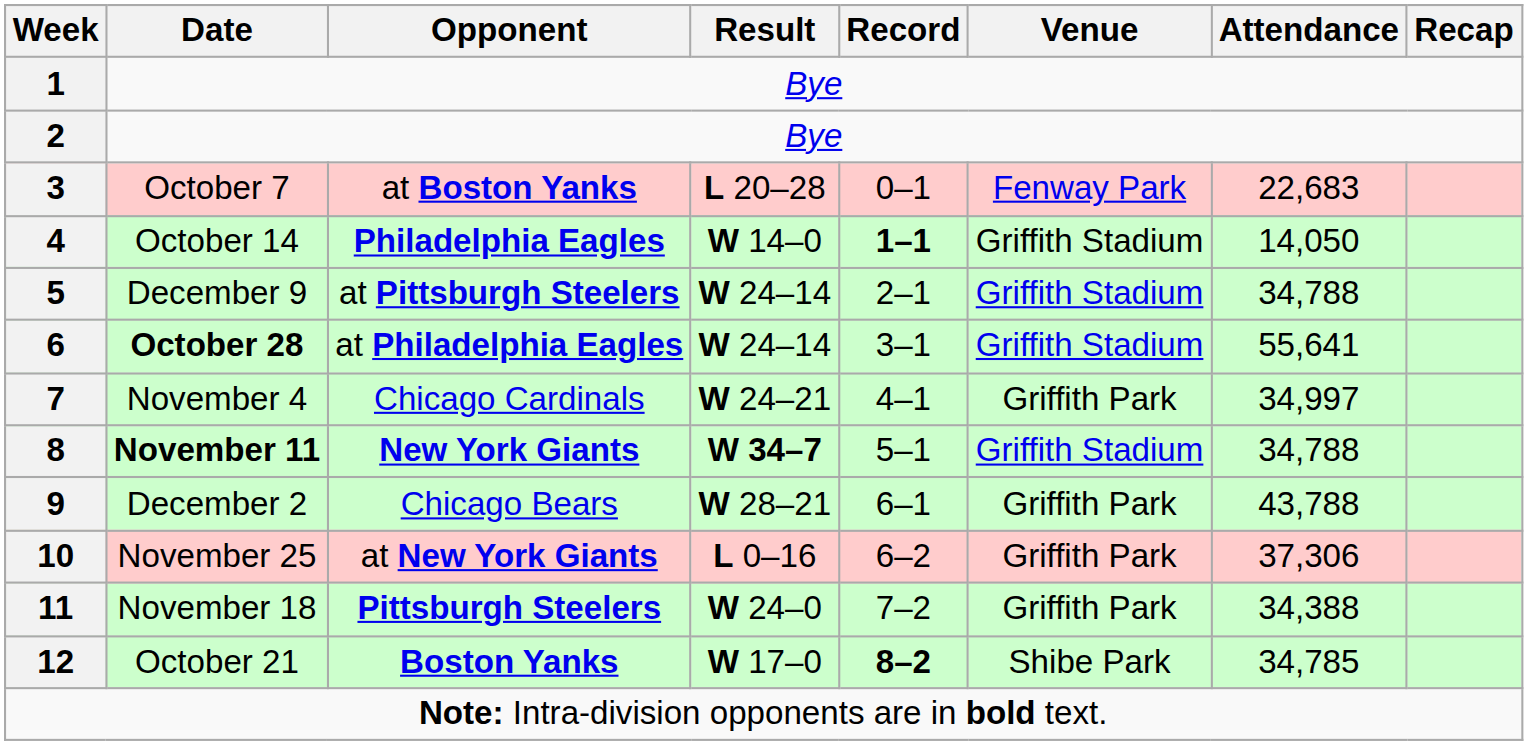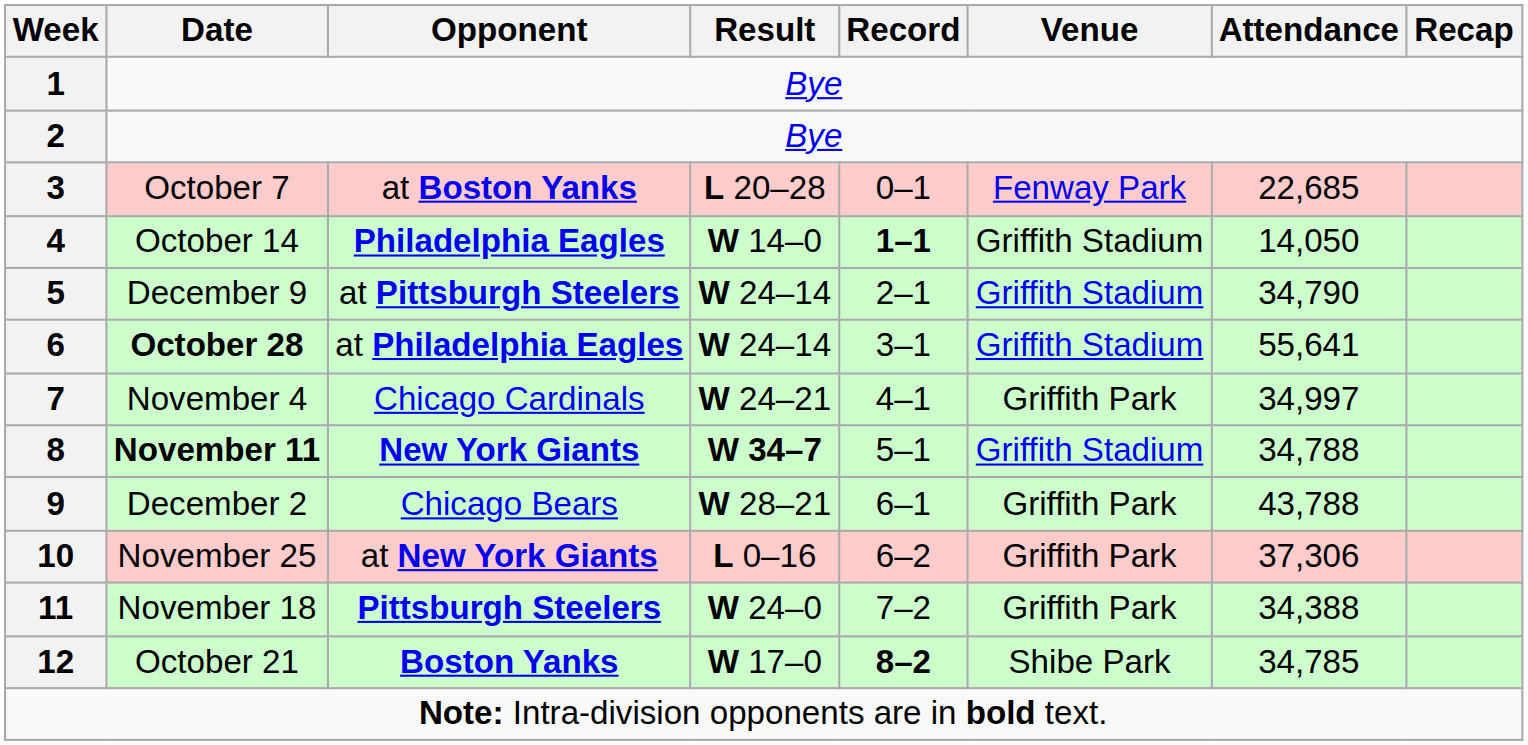(1309, 188) 22,683 -> (1309, 188) 22,685
(1309, 293) 34,788 -> (1309, 293) 34,790
